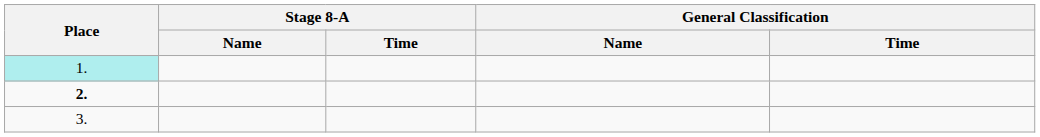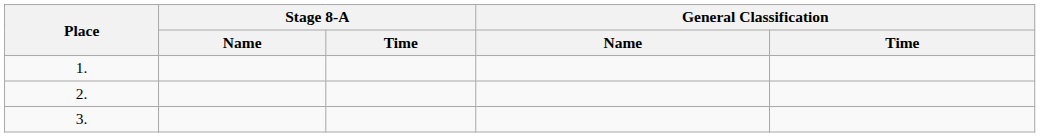(82, 68) paleturquoise background -> (82, 68) no background
(82, 94) bold -> (82, 94) normal
